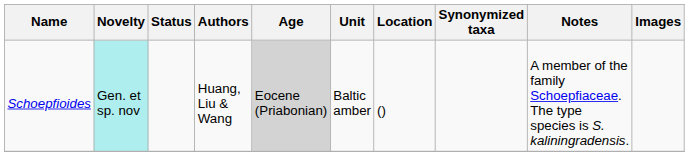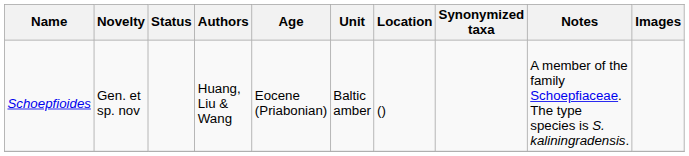(119, 103) paleturquoise background -> (119, 103) no background
(291, 103) lightgrey background -> (291, 103) no background
